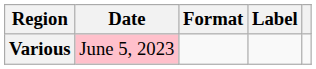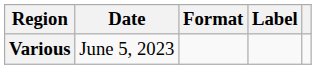(127, 49) pink background -> (127, 49) no background
